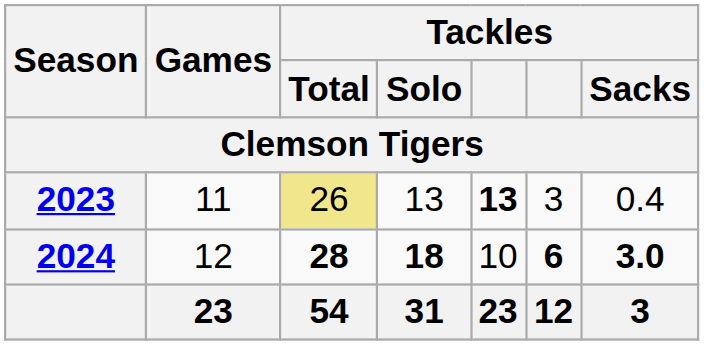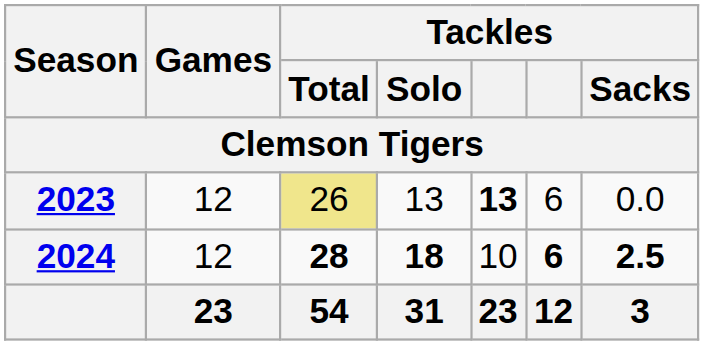(213, 199) 11 -> (213, 199) 12
(553, 199) 3 -> (553, 199) 6
(640, 199) 0.4 -> (640, 199) 0.0
(640, 255) 3.0 -> (640, 255) 2.5
